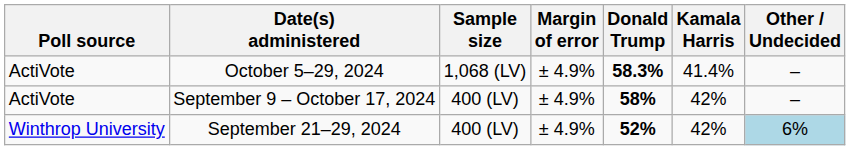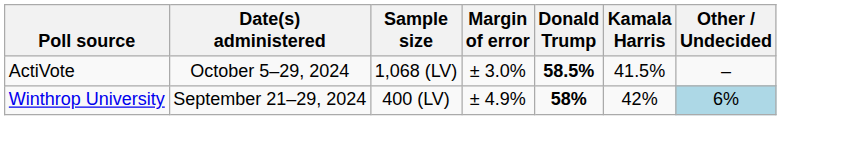(567, 70) ± 4.9% -> (498, 70) ± 3.0%
(638, 70) 58.3% -> (569, 70) 58.5%
(709, 70) 41.4% -> (640, 70) 41.5%
- row: (304, 100)
(638, 130) 52% -> (569, 100) 58%
